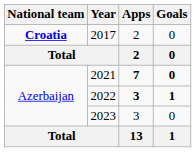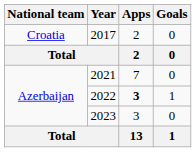(46, 34) bold -> (46, 34) normal
(136, 75) bold -> (136, 75) normal
(172, 75) bold -> (172, 75) normal
(172, 95) bold -> (172, 95) normal
